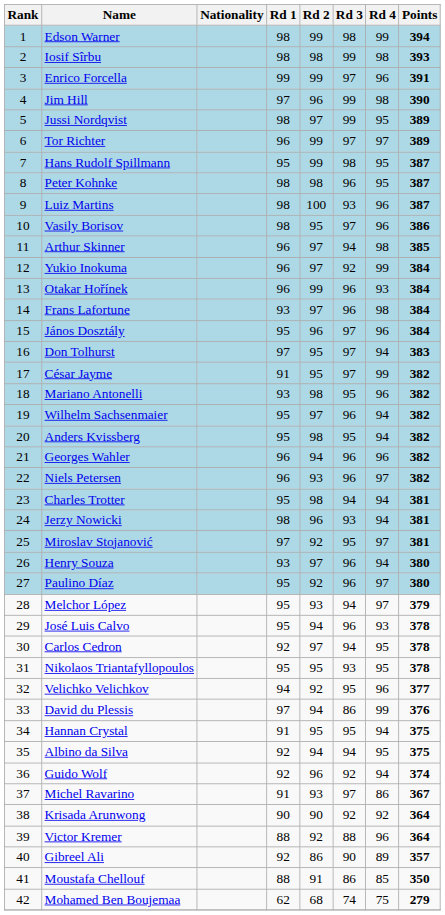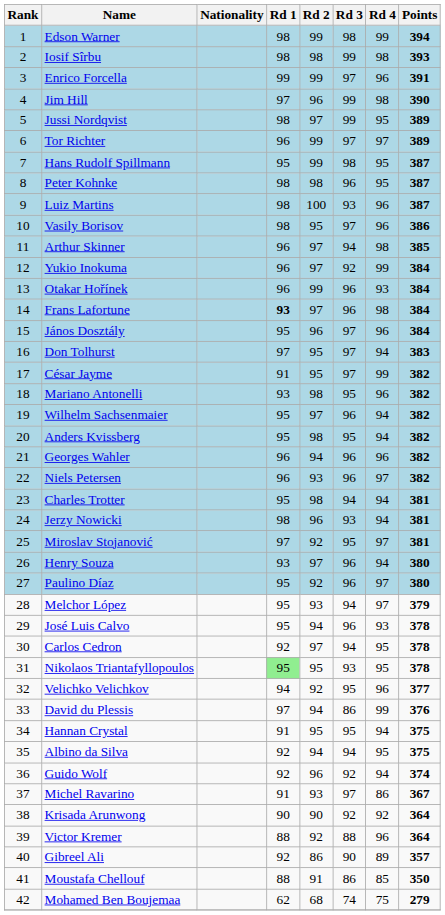(283, 309) normal -> (283, 309) bold
(283, 667) no background -> (283, 667) lightgreen background
